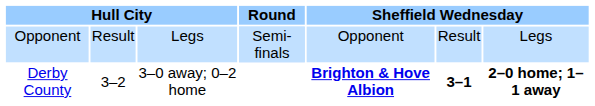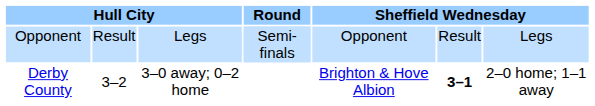(371, 82) bold -> (374, 82) normal
(536, 82) bold -> (536, 82) normal
